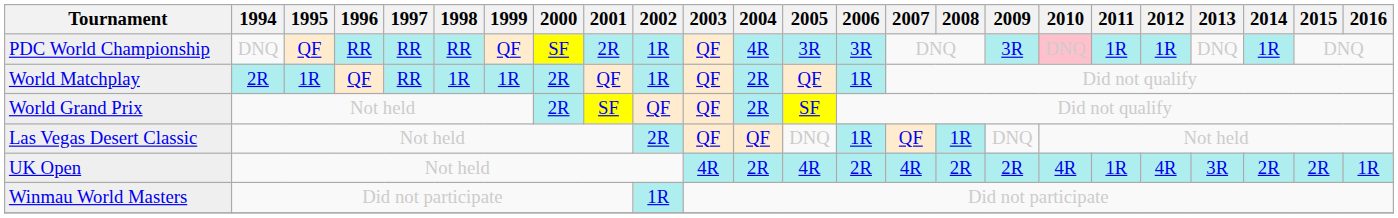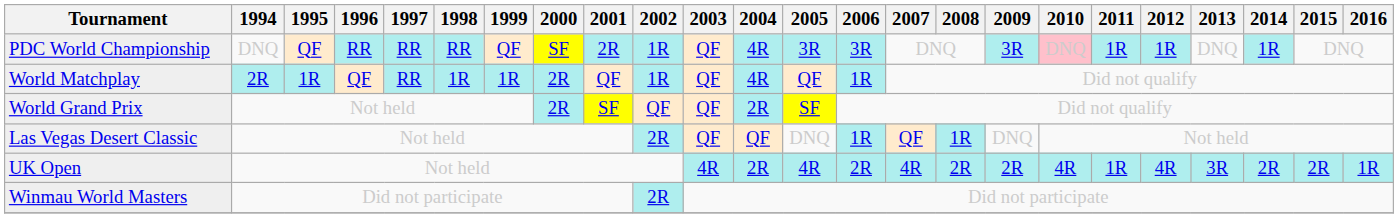(758, 78) 2R -> (758, 78) 4R
(658, 197) 1R -> (658, 197) 2R
